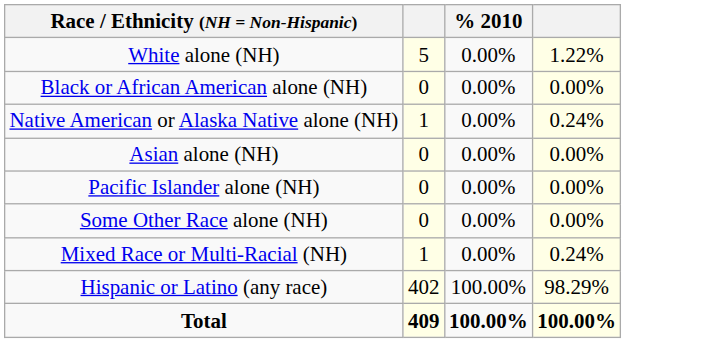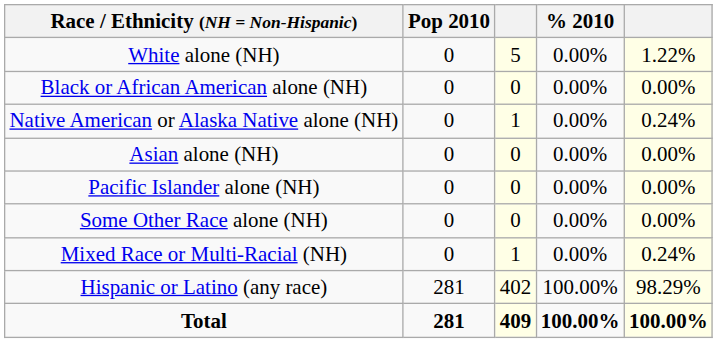+ column: (449, 21)
